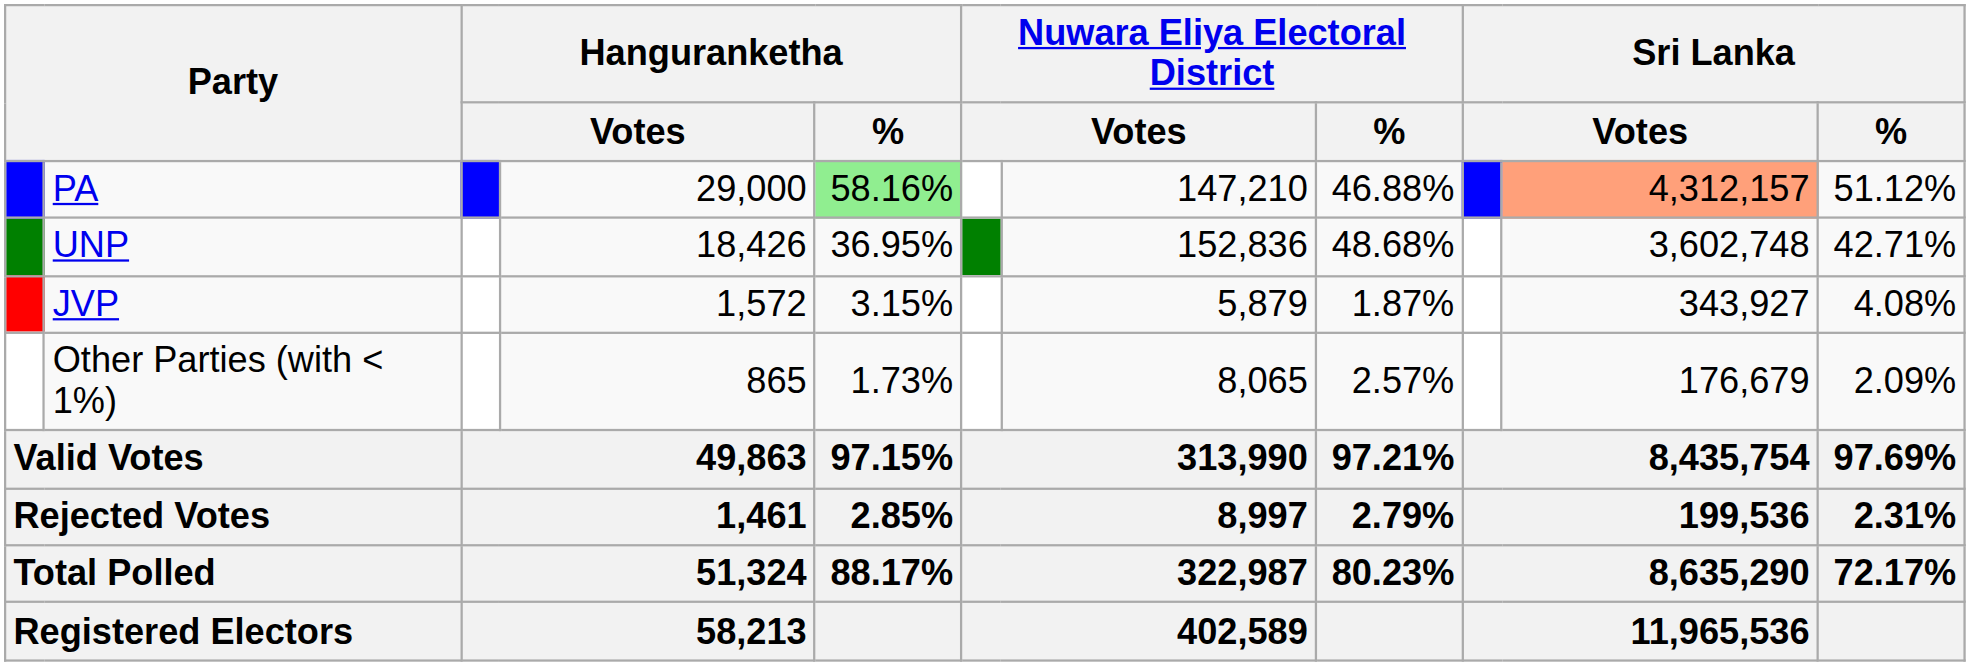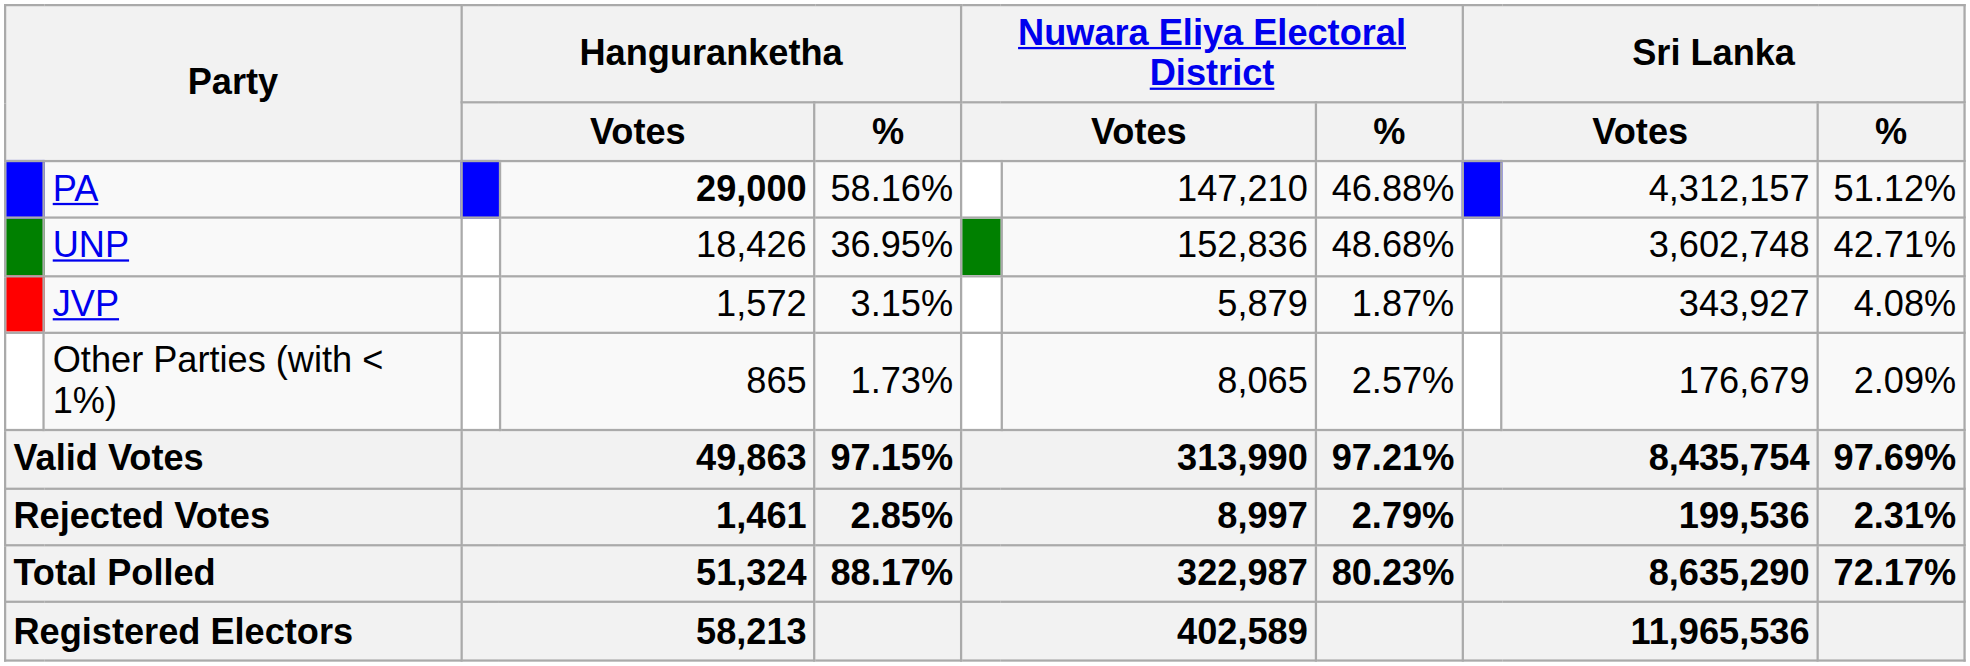(751, 188) normal -> (751, 188) bold
(892, 188) lightgreen background -> (892, 188) no background
(1729, 188) lightsalmon background -> (1729, 188) no background
